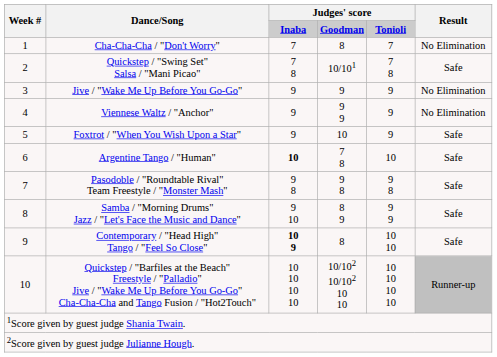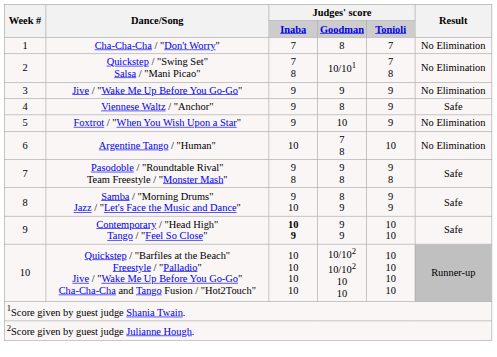(453, 68) Safe -> (453, 68) No Elimination
(342, 112) 9 9 -> (342, 106) 8
(453, 112) No Elimination -> (453, 106) Safe
(453, 135) Safe -> (453, 123) No Elimination
(293, 157) bold -> (293, 145) normal
(453, 157) Safe -> (453, 145) No Elimination
(342, 242) 8 -> (342, 230) 9 9
